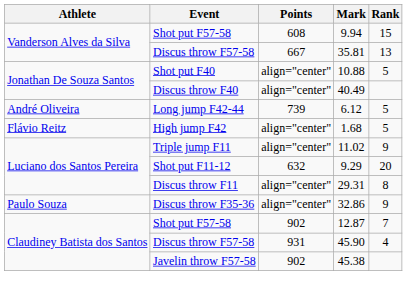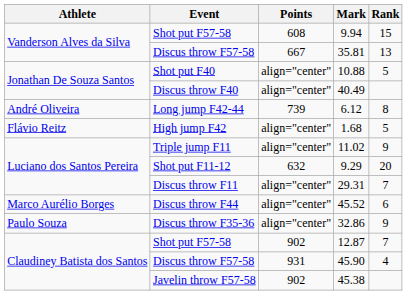(385, 109) 5 -> (385, 109) 8
(385, 185) 8 -> (385, 185) 7
+ row: (351, 204)
